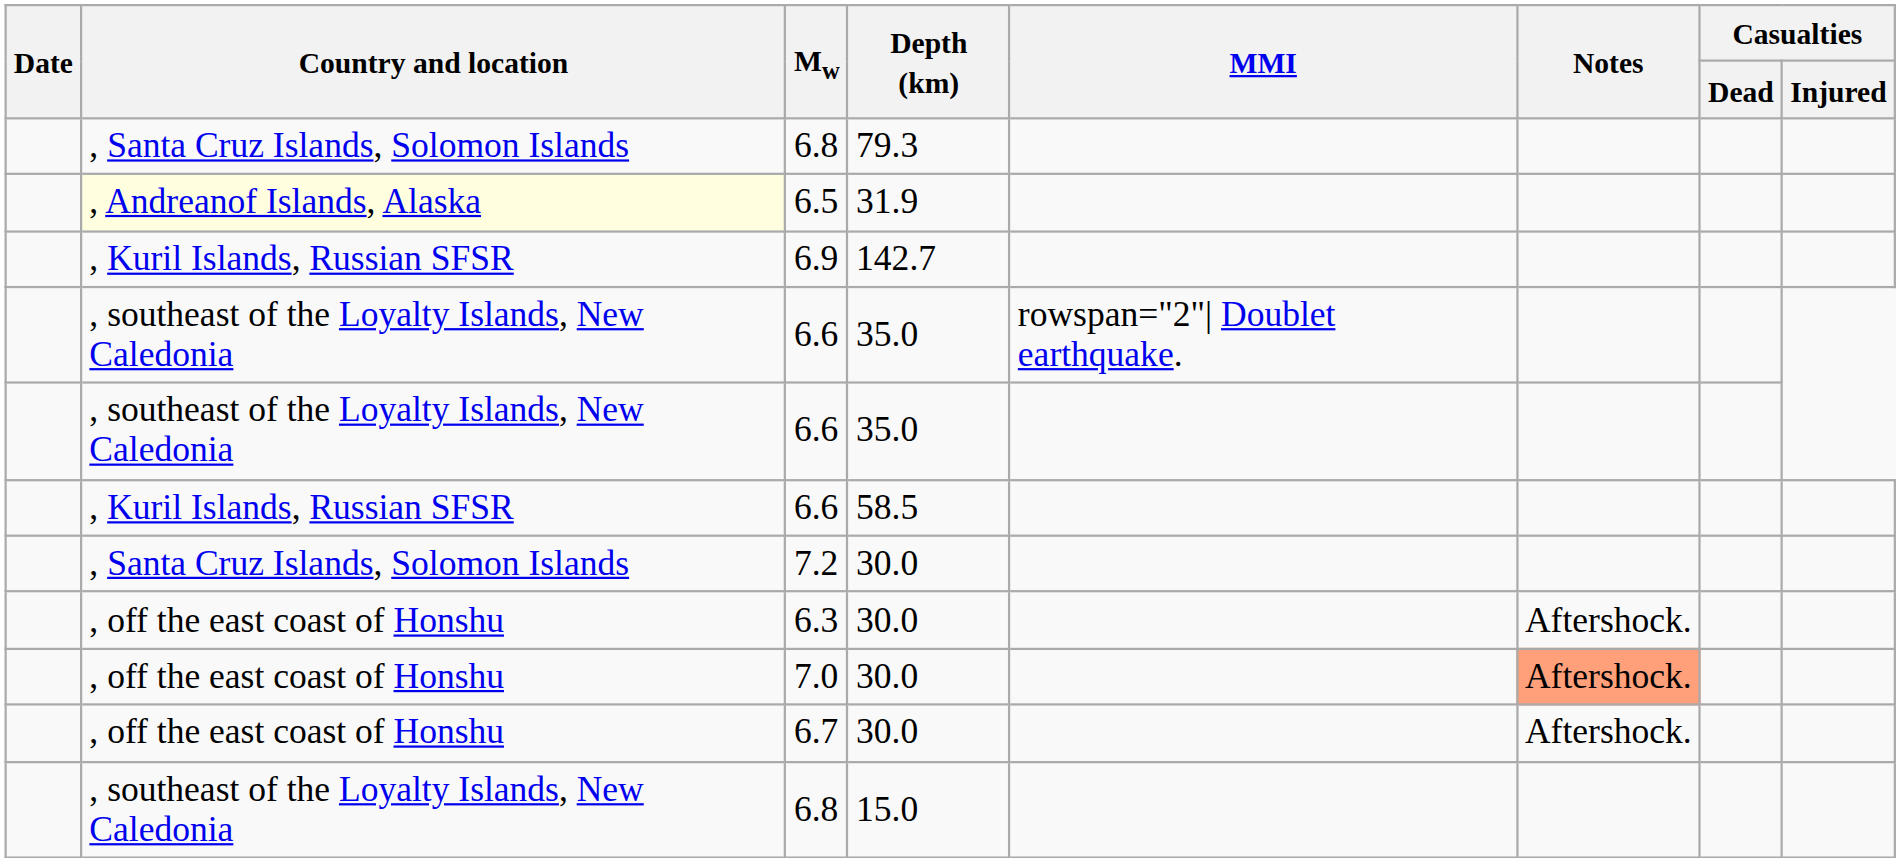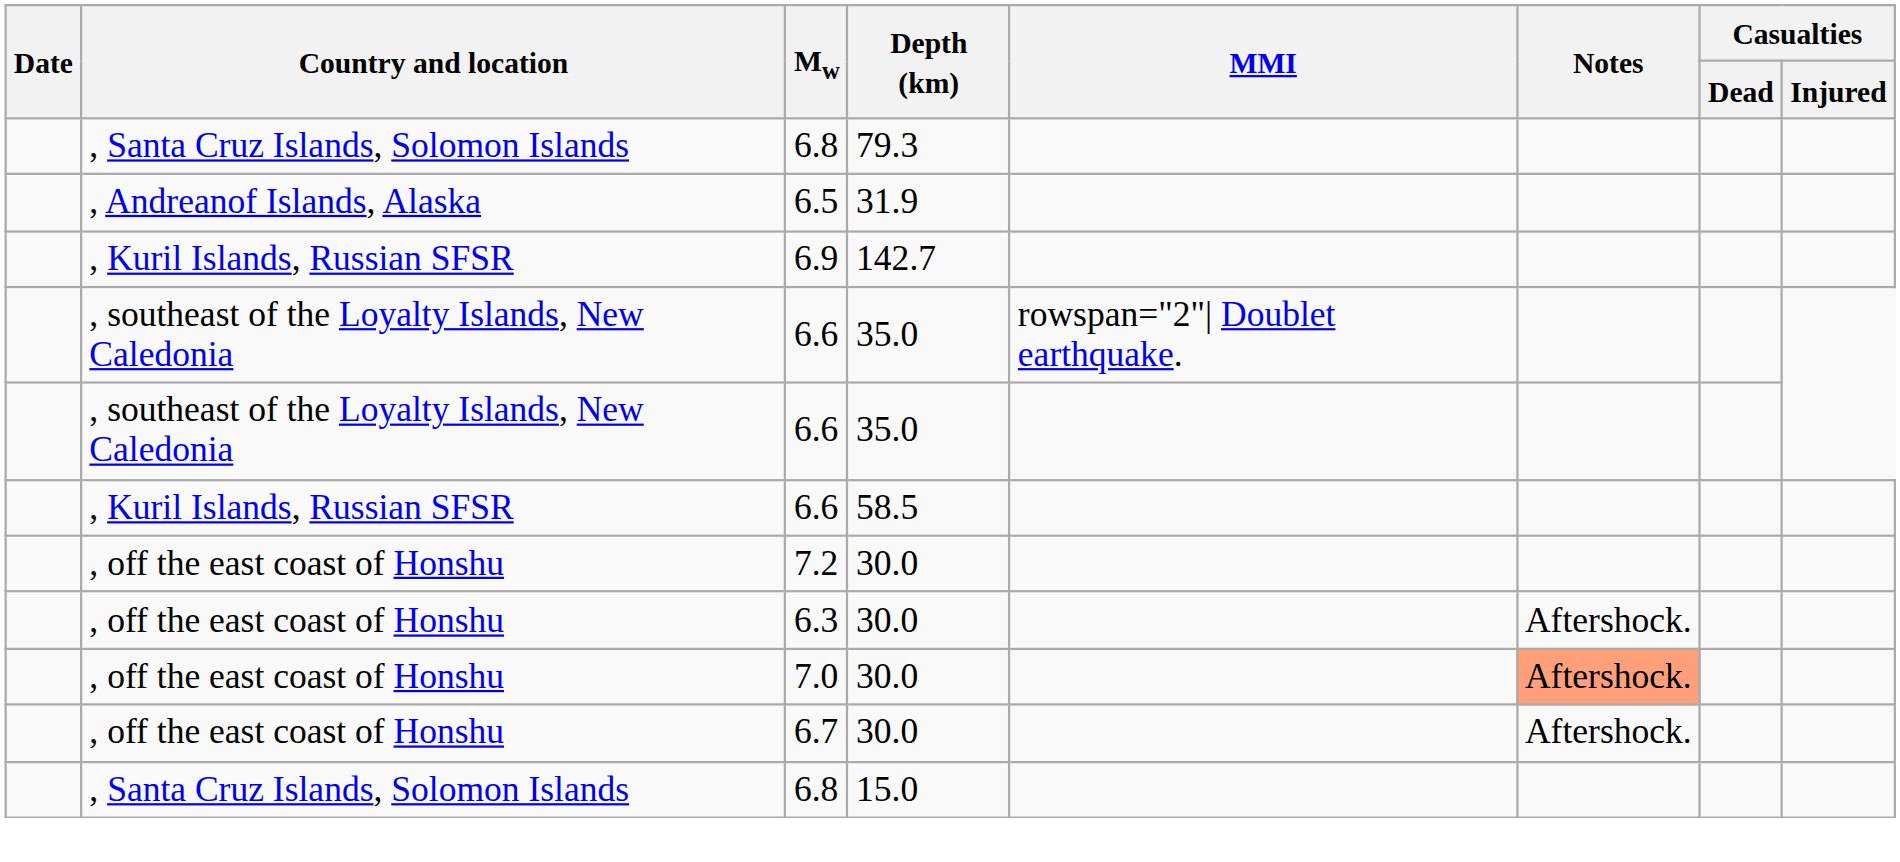(285, 201) lightyellow background -> (285, 201) no background
(359, 563) , Santa Cruz Islands, Solomon Islands -> (297, 563) , off the east coast of Honshu
(367, 808) , southeast of the Loyalty Islands, New Caledonia -> (359, 788) , Santa Cruz Islands, Solomon Islands
